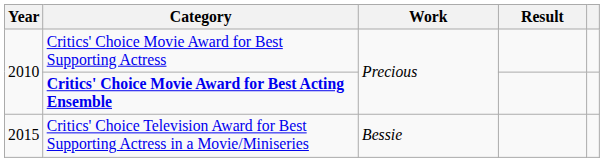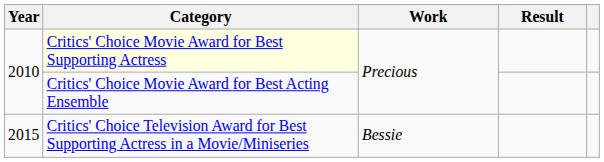(165, 50) no background -> (165, 50) lightyellow background
(195, 93) bold -> (188, 93) normal
